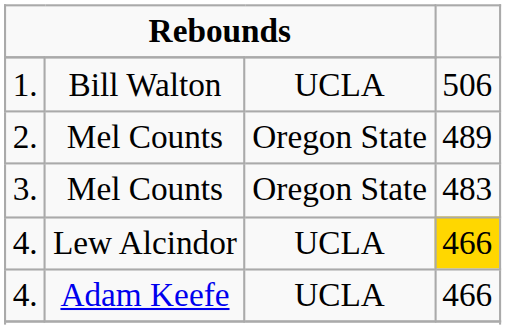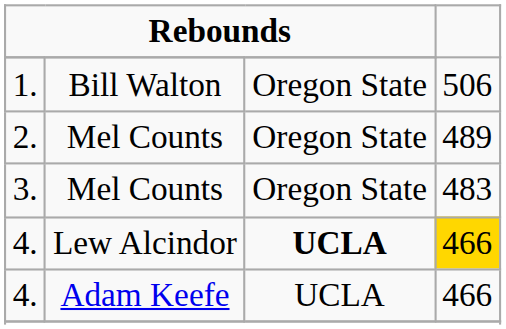(340, 83) UCLA -> (340, 83) Oregon State
(340, 242) normal -> (340, 242) bold
